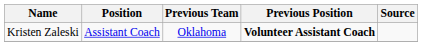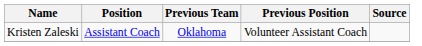(309, 32) bold -> (305, 32) normal
